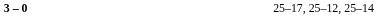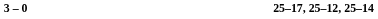(323, 8) normal -> (323, 8) bold
